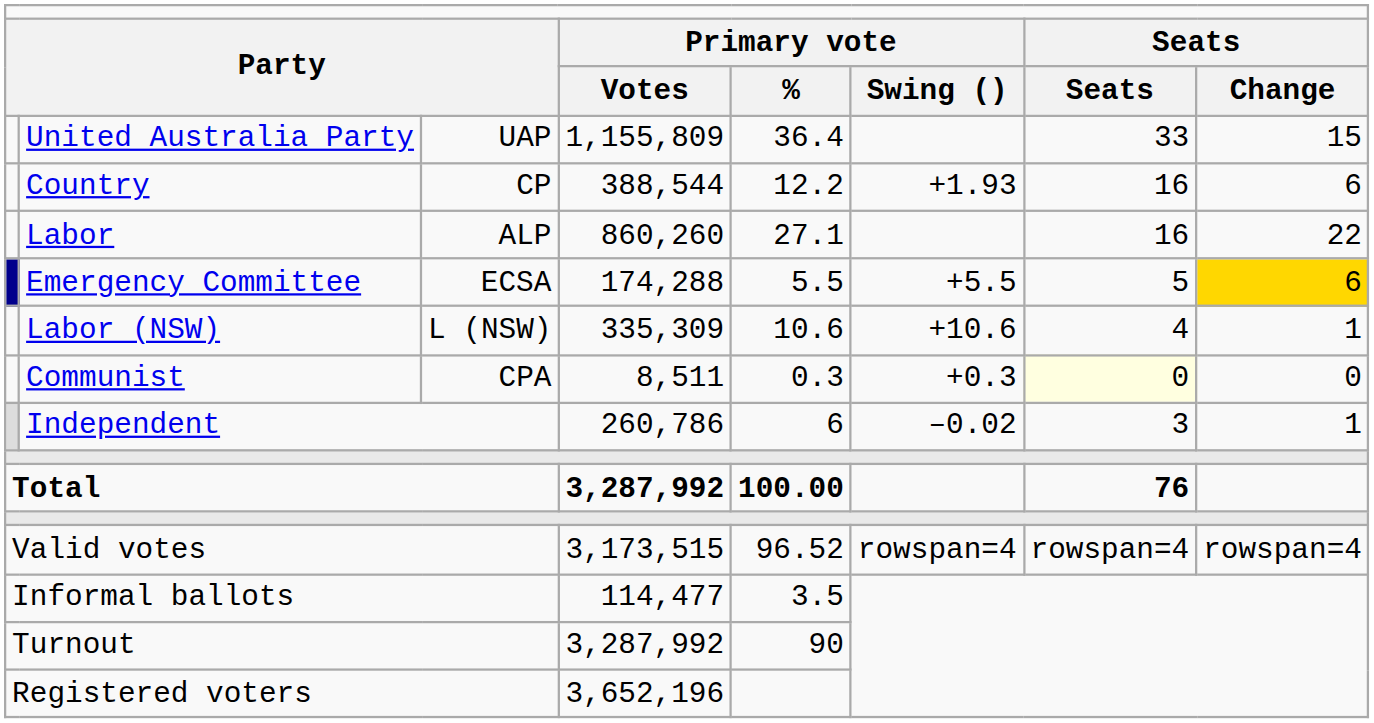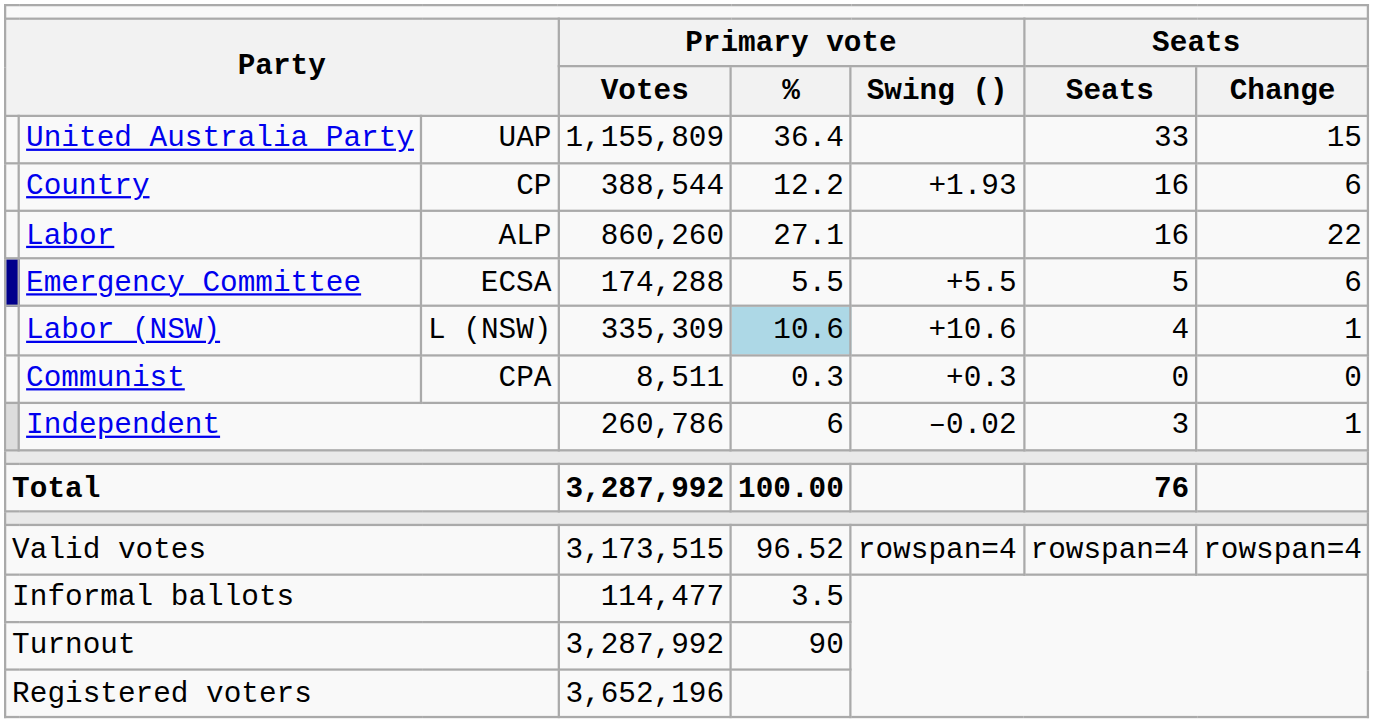(1353, 282) gold background -> (1353, 282) no background
(809, 330) no background -> (809, 330) lightblue background
(1180, 378) lightyellow background -> (1180, 378) no background
